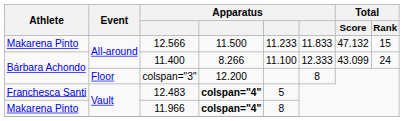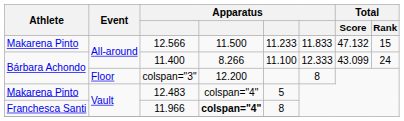(47, 93) Franchesca Santi -> (43, 93) Makarena Pinto
(231, 93) bold -> (231, 93) normal
(43, 109) Makarena Pinto -> (47, 109) Franchesca Santi
